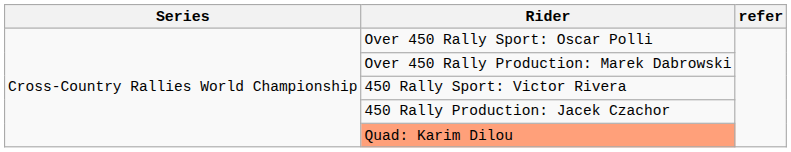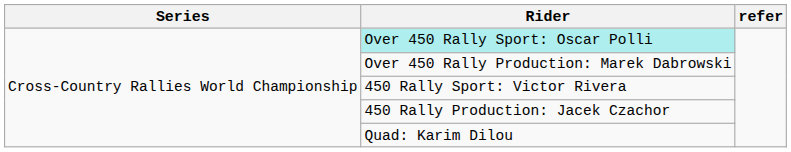(509, 40) no background -> (509, 40) paleturquoise background
(439, 135) lightsalmon background -> (439, 135) no background
